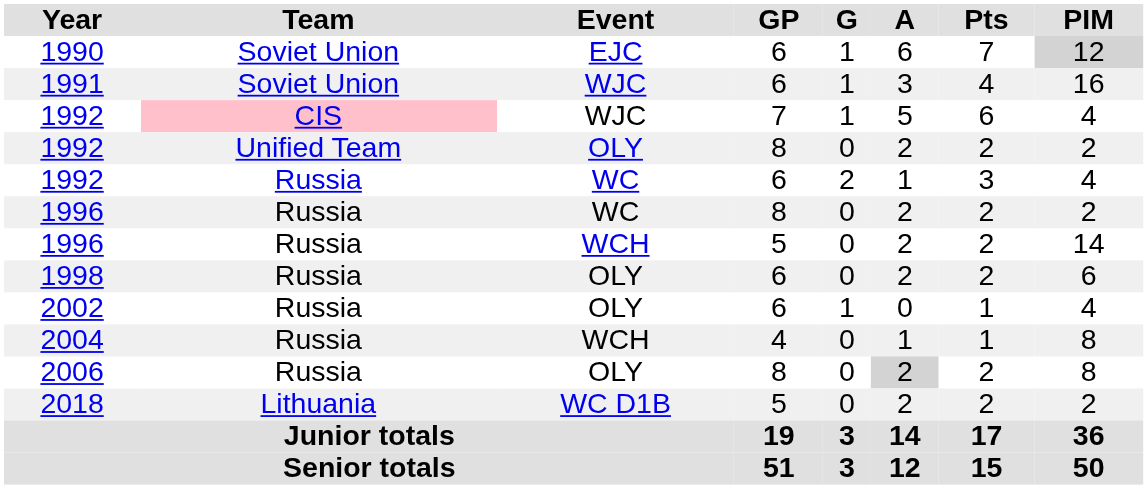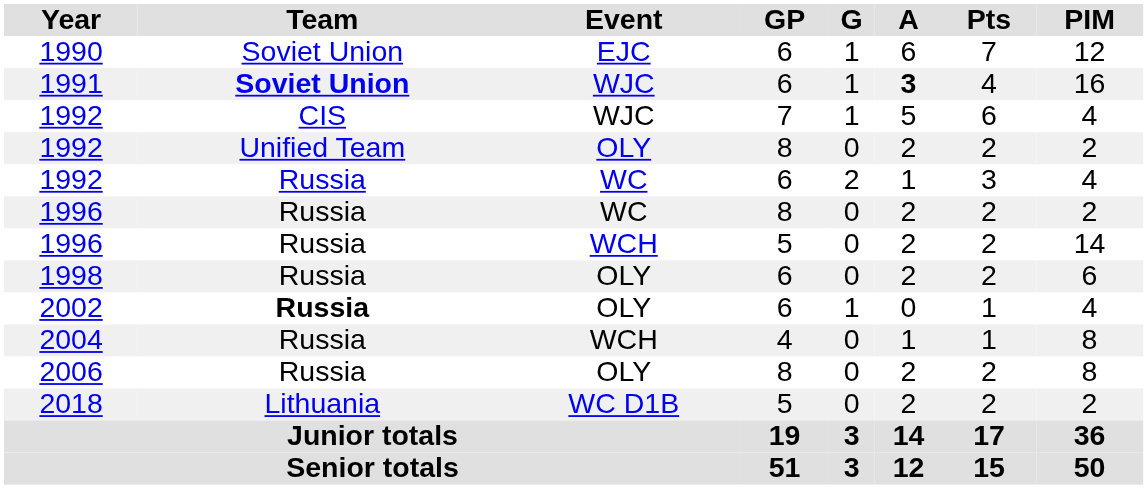(1089, 51) lightgrey background -> (1090, 51) no background
(318, 83) normal -> (322, 83) bold
(905, 83) normal -> (909, 83) bold
(318, 115) pink background -> (322, 115) no background
(318, 307) normal -> (322, 307) bold
(905, 372) lightgrey background -> (909, 372) no background
